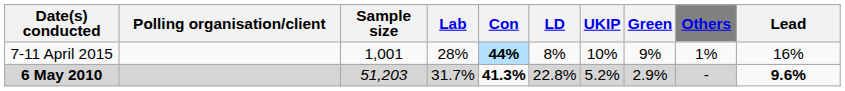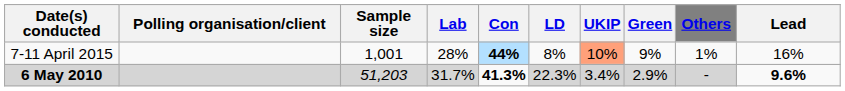(602, 53) no background -> (602, 53) lightsalmon background
(555, 75) 22.8% -> (555, 75) 22.3%
(602, 75) 5.2% -> (602, 75) 3.4%
